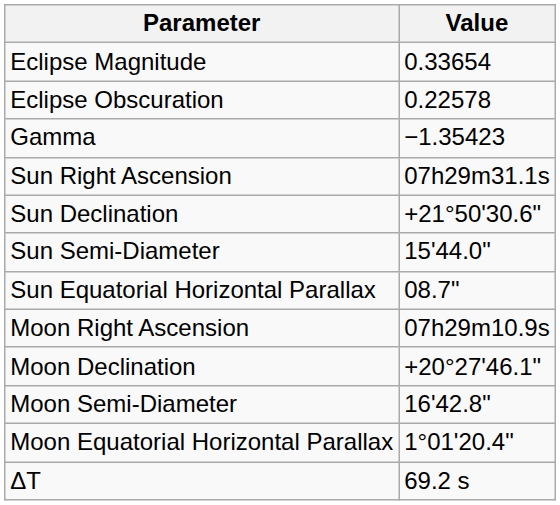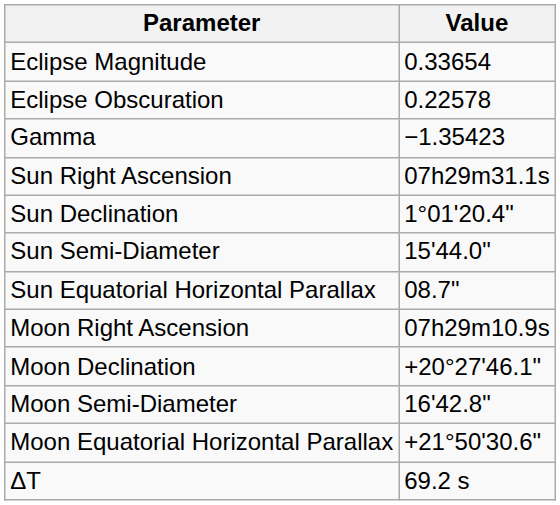(473, 213) +21°50'30.6" -> (459, 213) 1°01'20.4"
(459, 442) 1°01'20.4" -> (473, 442) +21°50'30.6"
